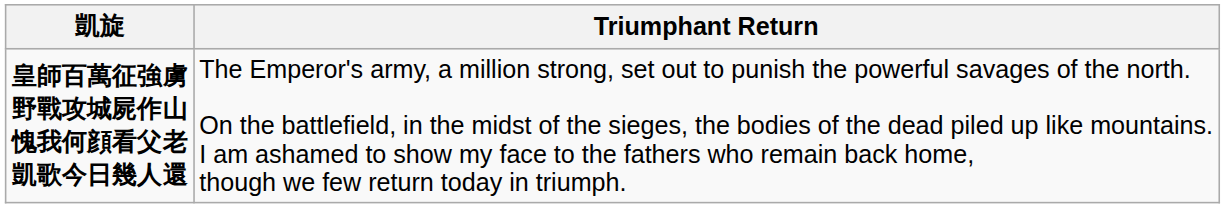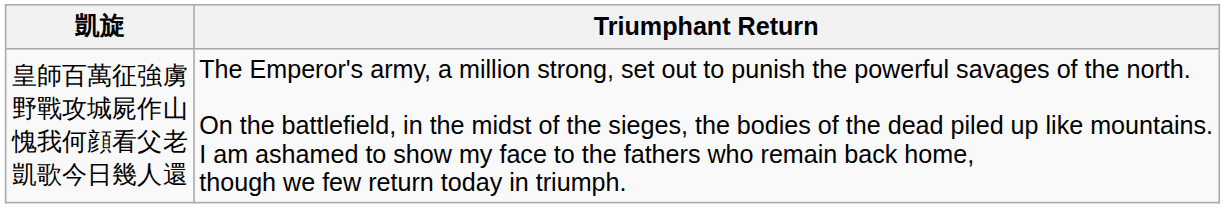(100, 124) bold -> (100, 124) normal
